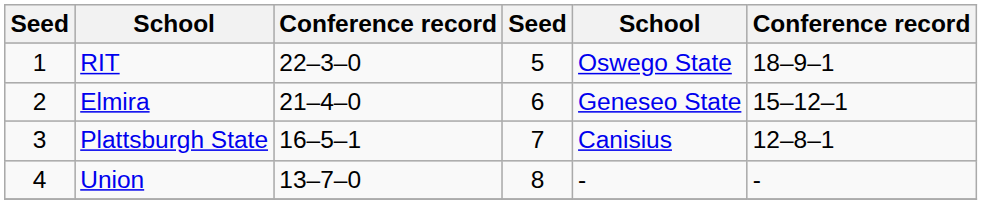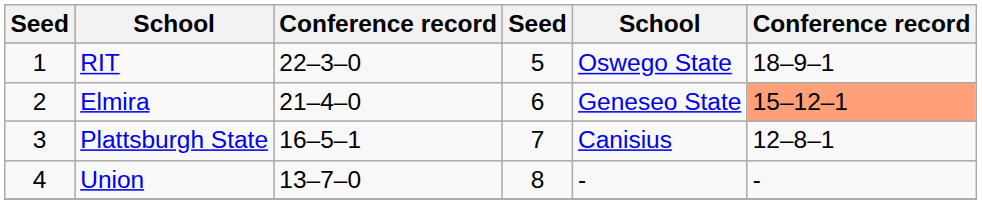(800, 101) no background -> (800, 101) lightsalmon background
